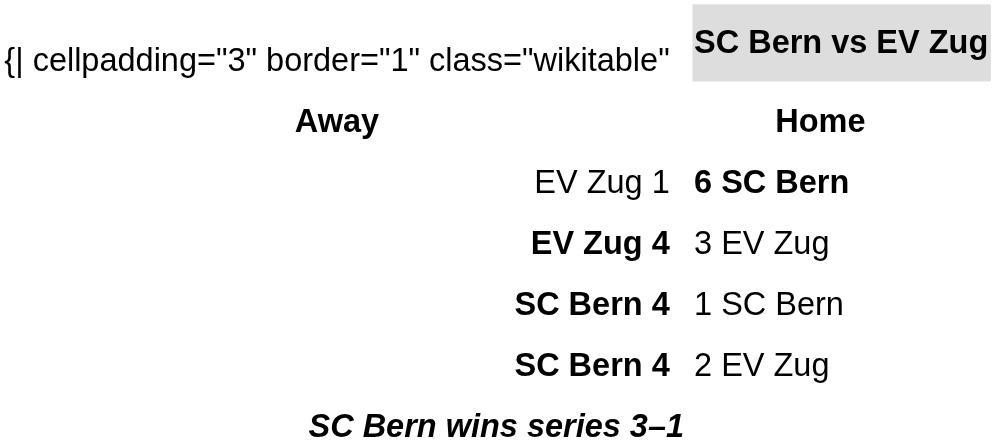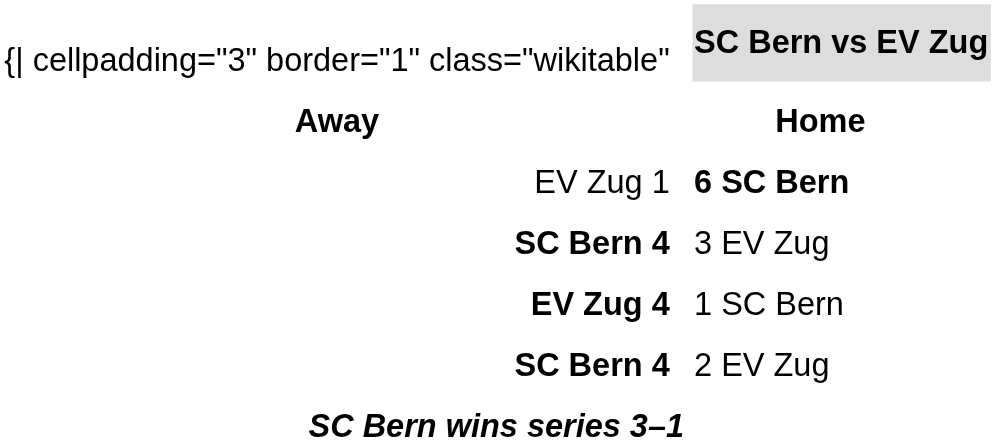(600, 243) EV Zug 4 -> (592, 243) SC Bern 4
(592, 304) SC Bern 4 -> (600, 304) EV Zug 4
